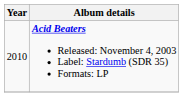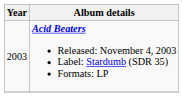(17, 56) 2010 -> (17, 56) 2003
